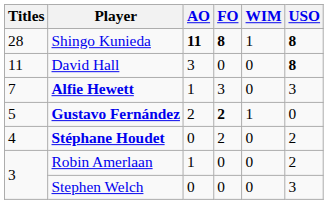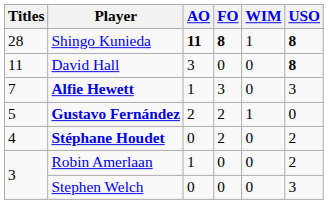(221, 114) bold -> (221, 114) normal
